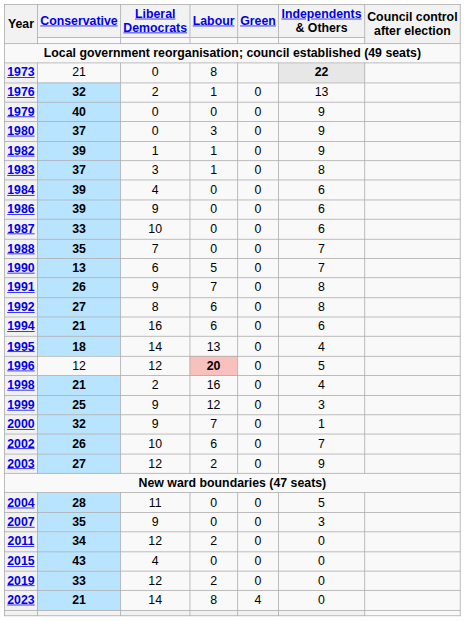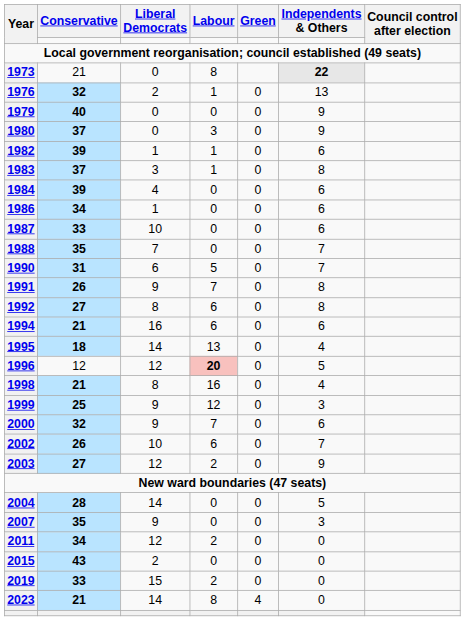(321, 151) 9 -> (321, 151) 6
(79, 209) 39 -> (79, 209) 34
(155, 209) 9 -> (155, 209) 1
(79, 268) 13 -> (79, 268) 31
(155, 385) 2 -> (155, 385) 8
(321, 424) 1 -> (321, 424) 6
(155, 502) 11 -> (155, 502) 14
(155, 561) 4 -> (155, 561) 2
(155, 580) 12 -> (155, 580) 15
